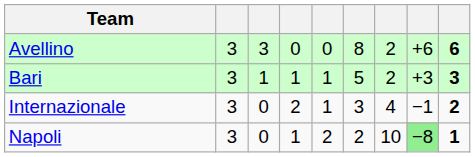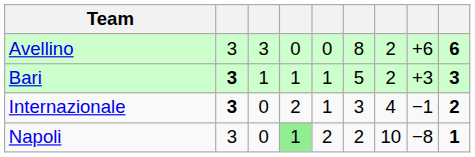(232, 78) normal -> (232, 78) bold
(232, 107) normal -> (232, 107) bold
(296, 136) no background -> (296, 136) lightgreen background
(423, 136) lightgreen background -> (423, 136) no background
